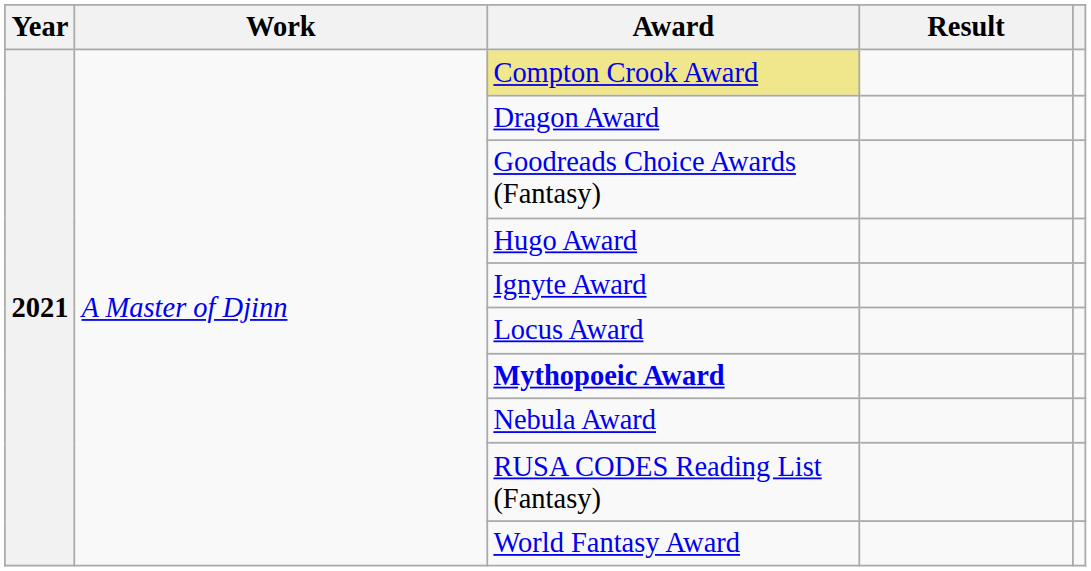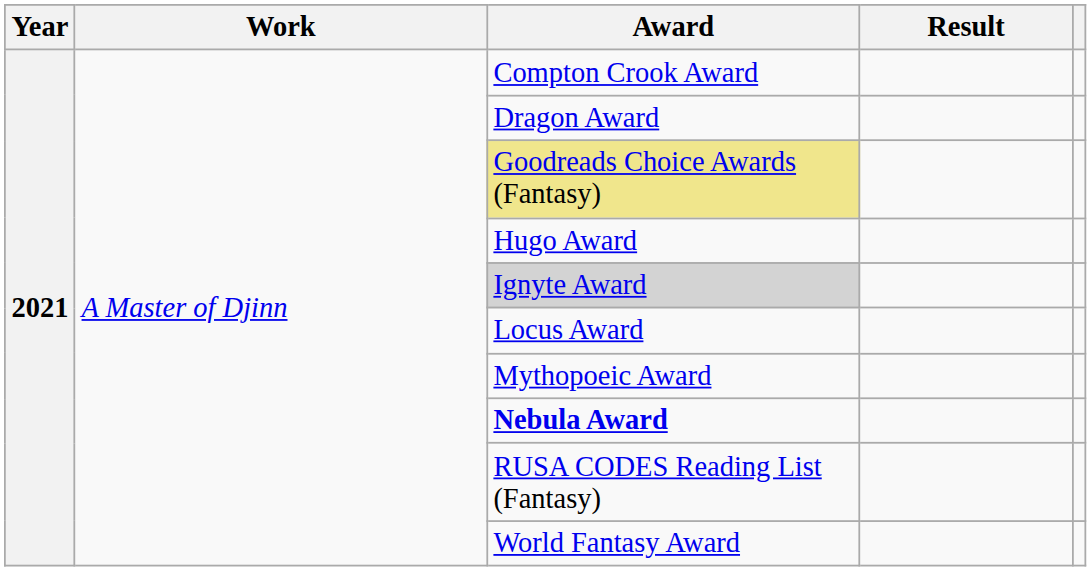(626, 72) khaki background -> (626, 72) no background
(645, 178) no background -> (645, 178) khaki background
(570, 284) no background -> (570, 284) lightgrey background
(609, 375) bold -> (602, 375) normal
(575, 420) normal -> (581, 420) bold
